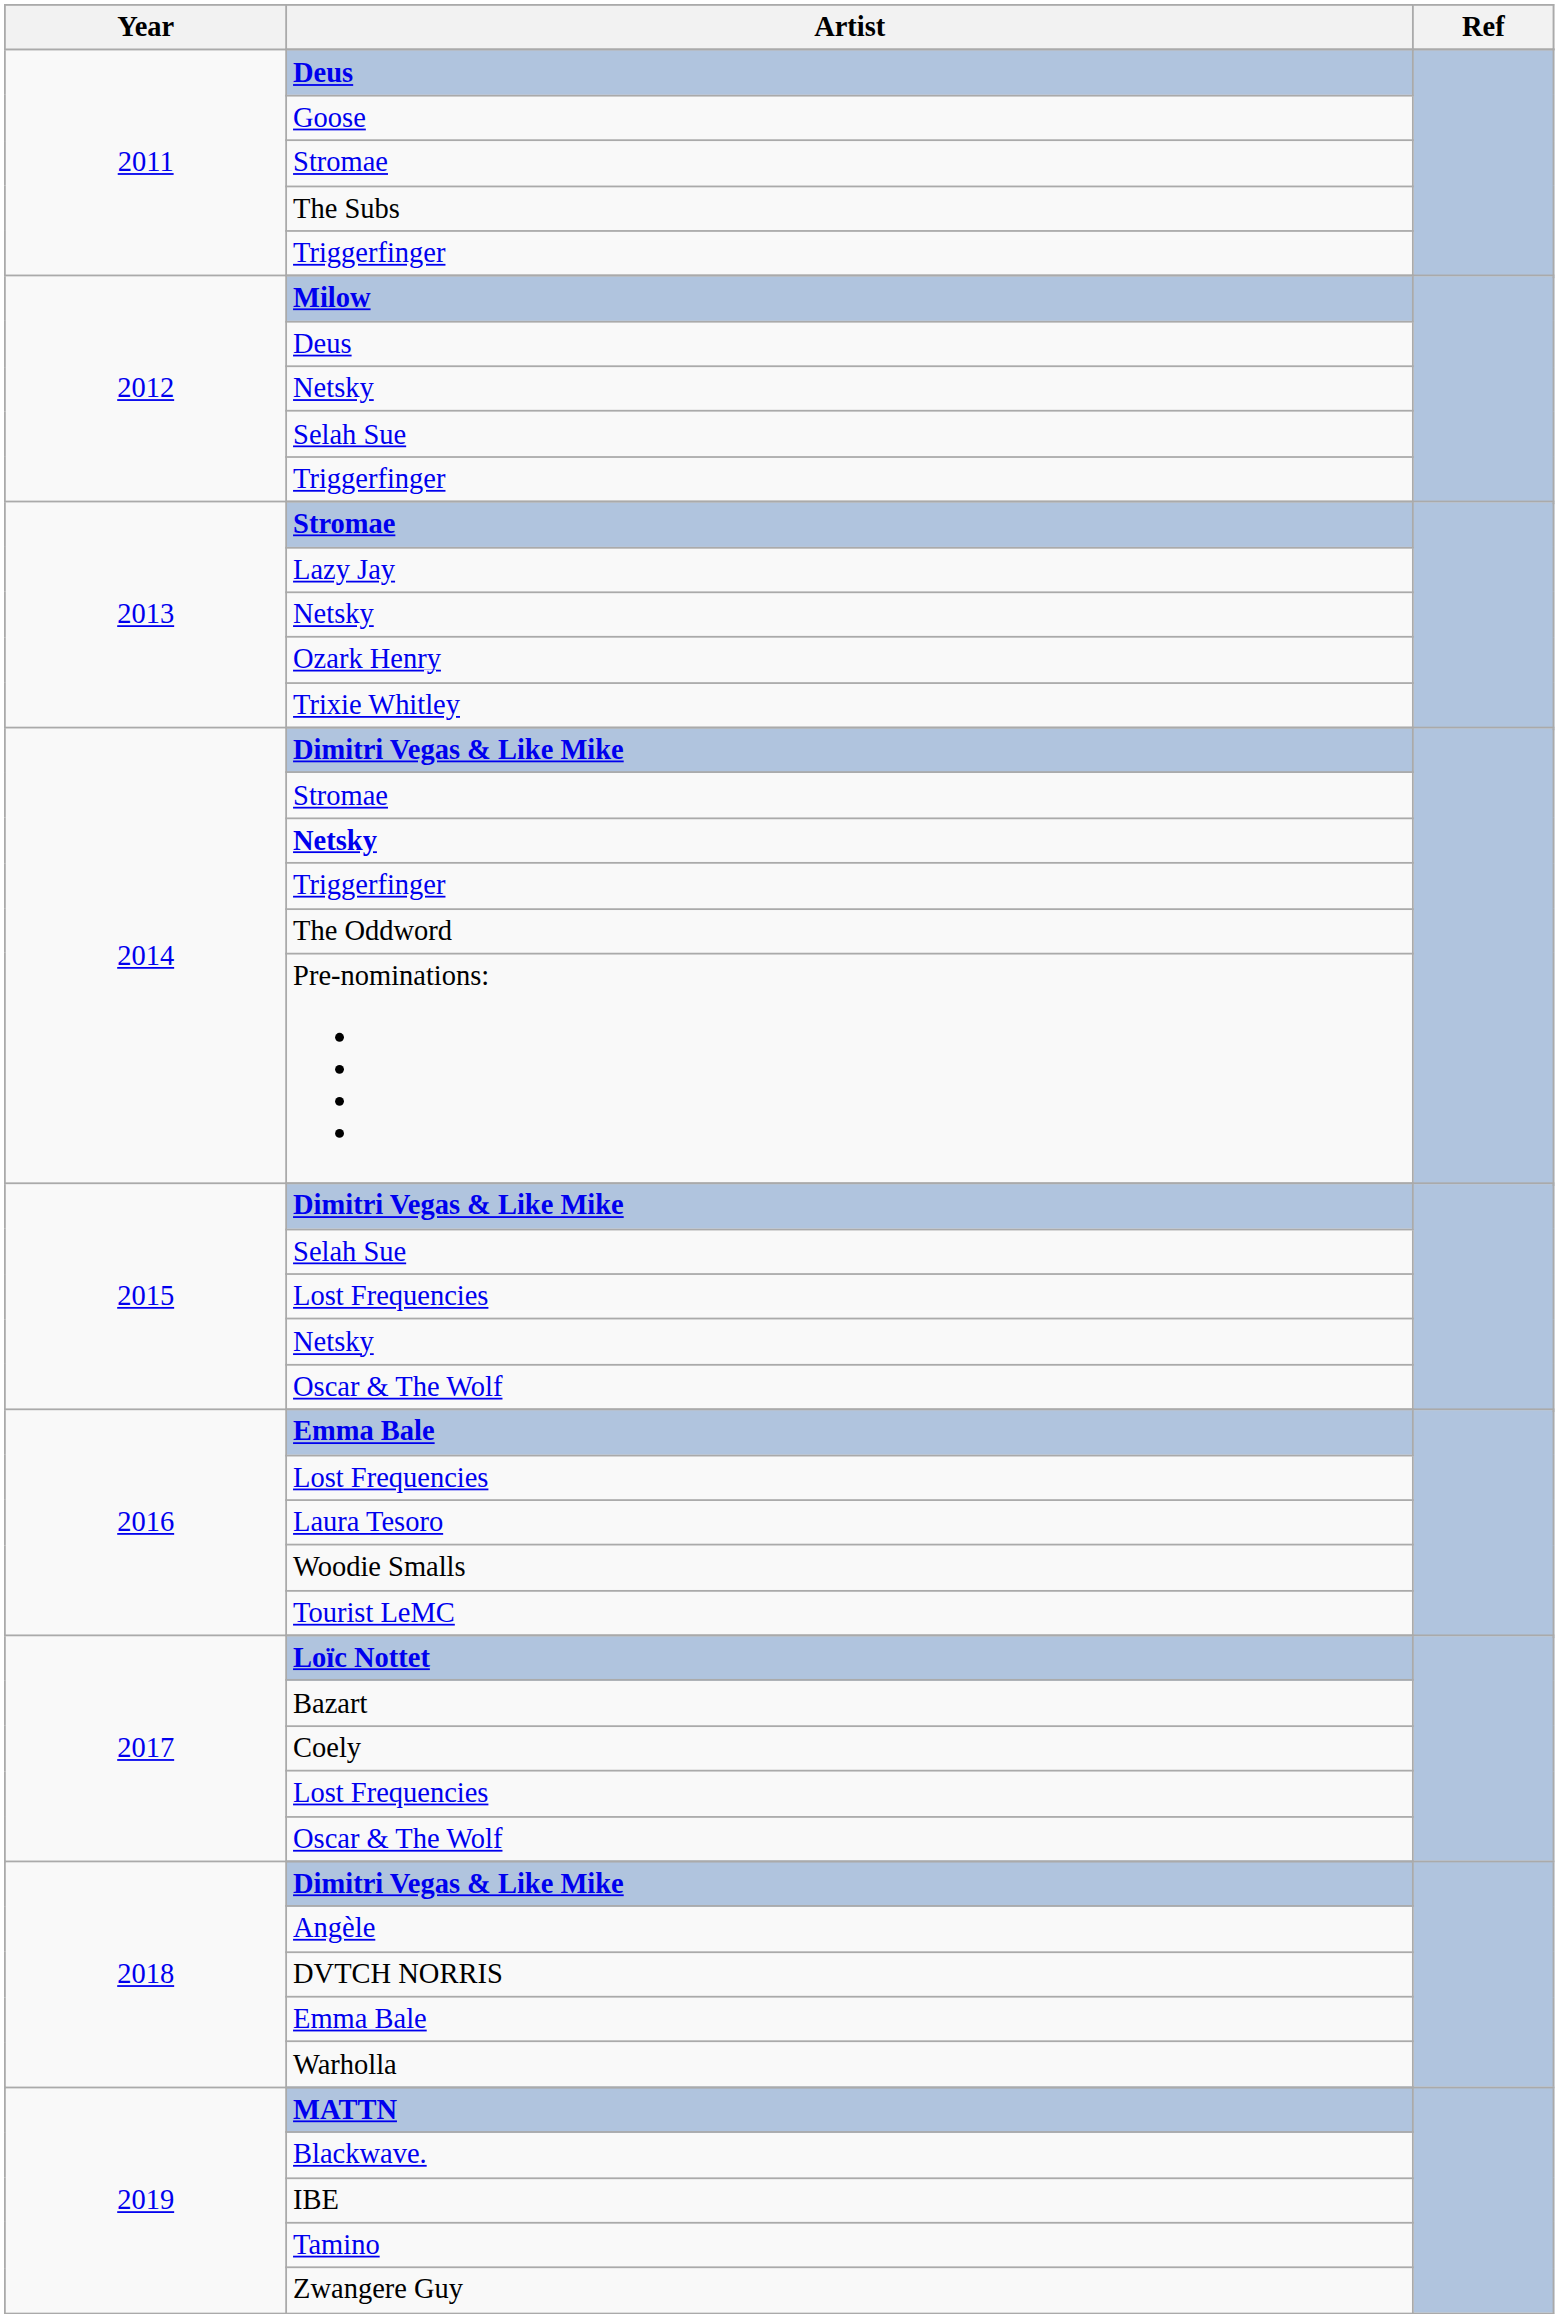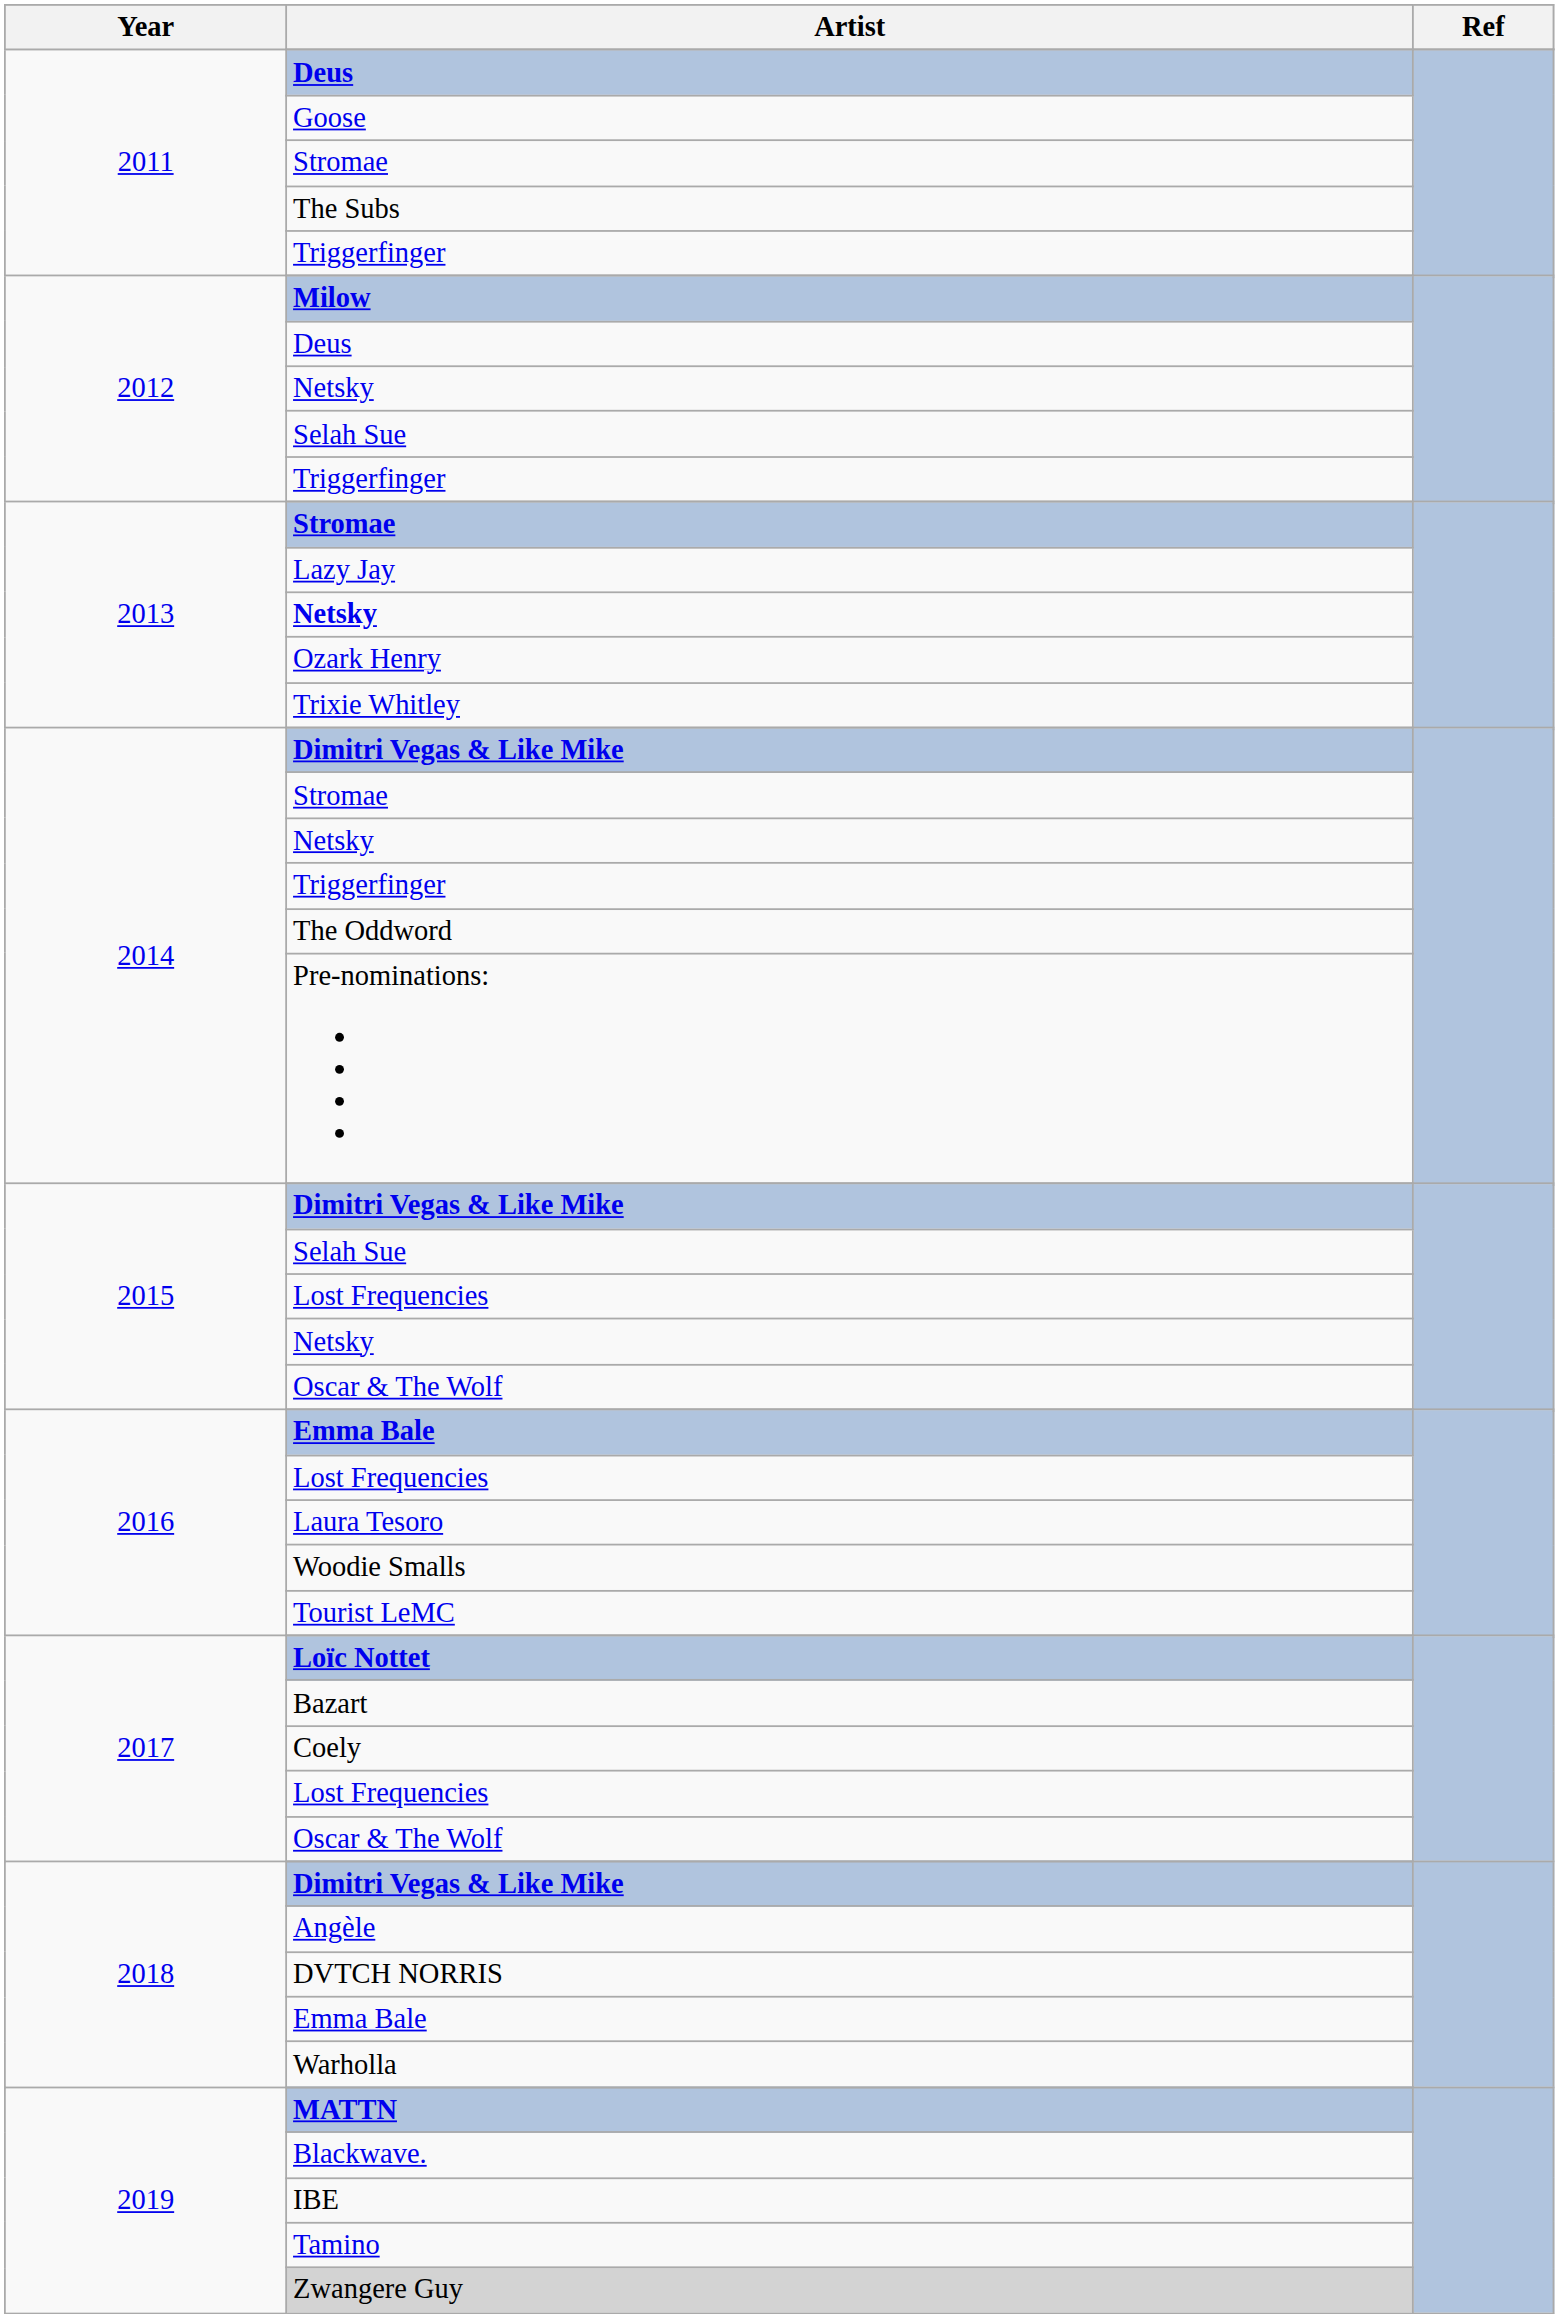(333, 614) normal -> (335, 614) bold
(335, 840) bold -> (333, 840) normal
(378, 2289) no background -> (378, 2289) lightgrey background
